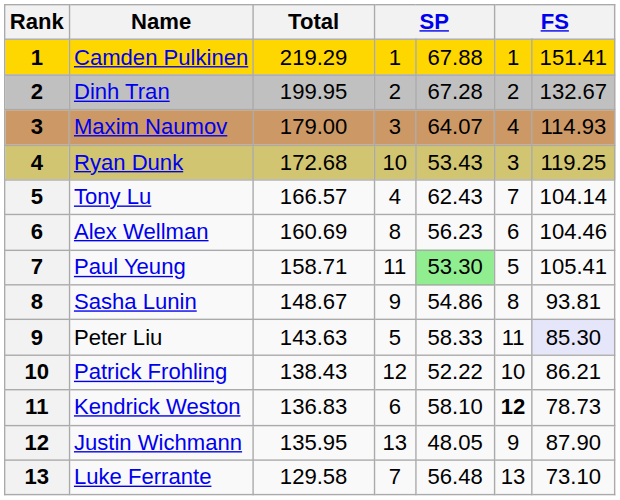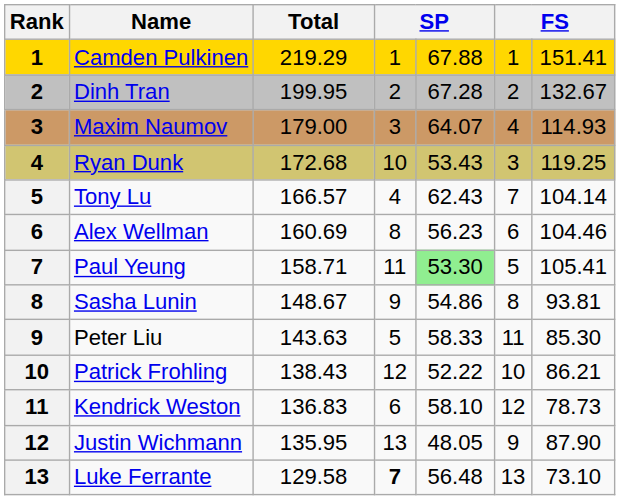(573, 337) lavender background -> (573, 337) no background
(513, 407) bold -> (513, 407) normal
(395, 477) normal -> (395, 477) bold
